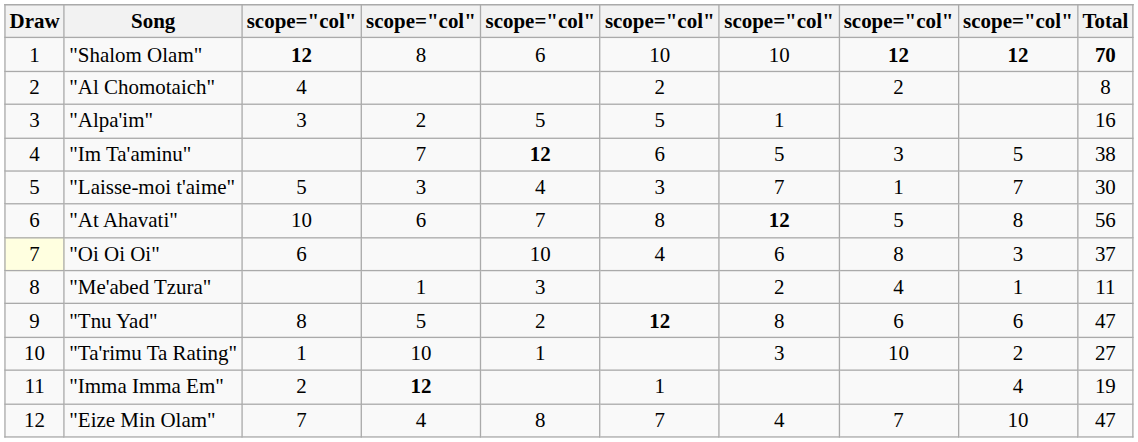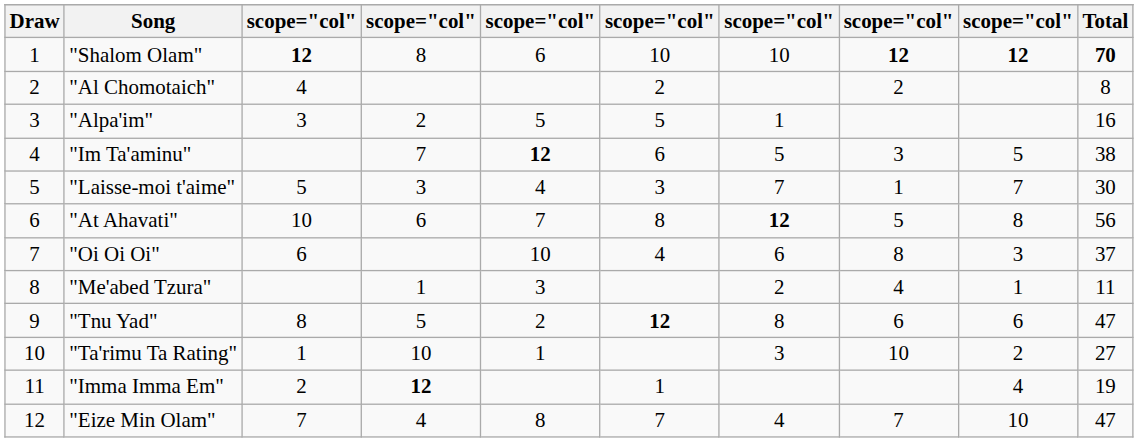(35, 253) lightyellow background -> (35, 253) no background
